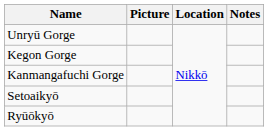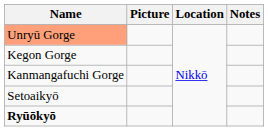(41, 34) no background -> (41, 34) lightsalmon background
(31, 116) normal -> (32, 116) bold
